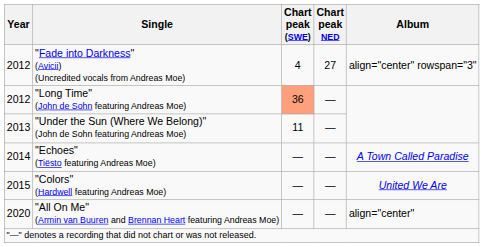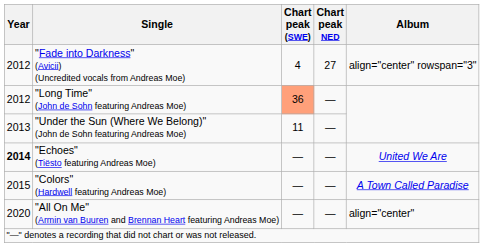(19, 157) normal -> (19, 157) bold
(413, 157) A Town Called Paradise -> (413, 157) United We Are
(413, 185) United We Are -> (413, 185) A Town Called Paradise
